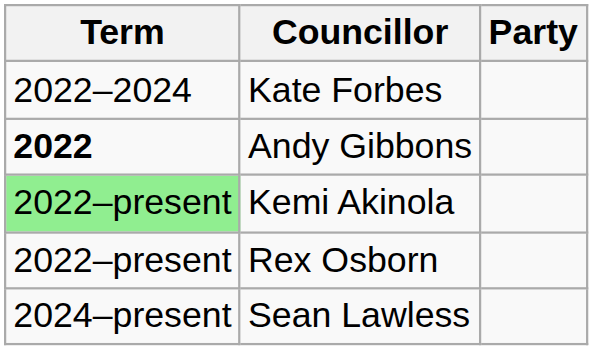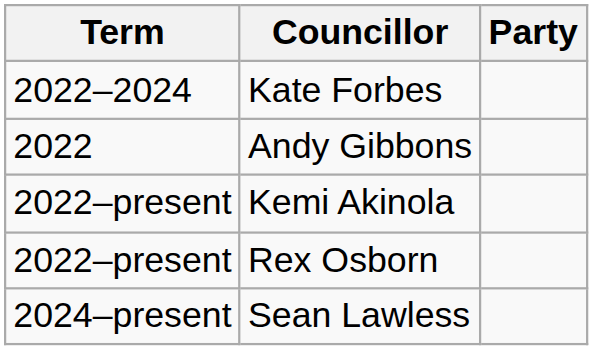(53, 145) bold -> (53, 145) normal
(122, 202) lightgreen background -> (122, 202) no background
